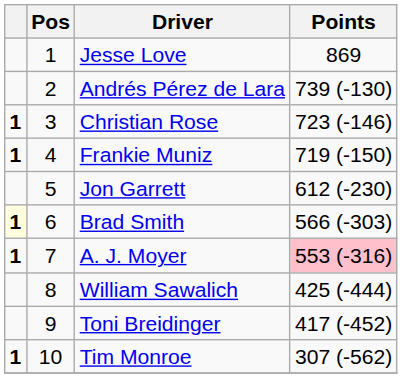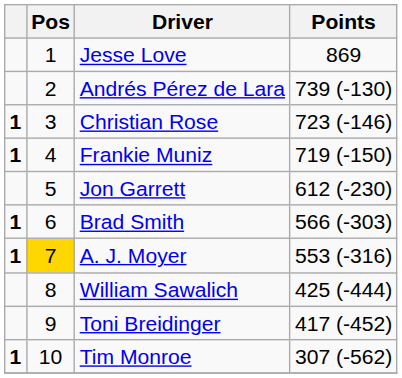(15, 222) lightyellow background -> (15, 222) no background
(51, 256) no background -> (51, 256) gold background
(344, 256) pink background -> (344, 256) no background
